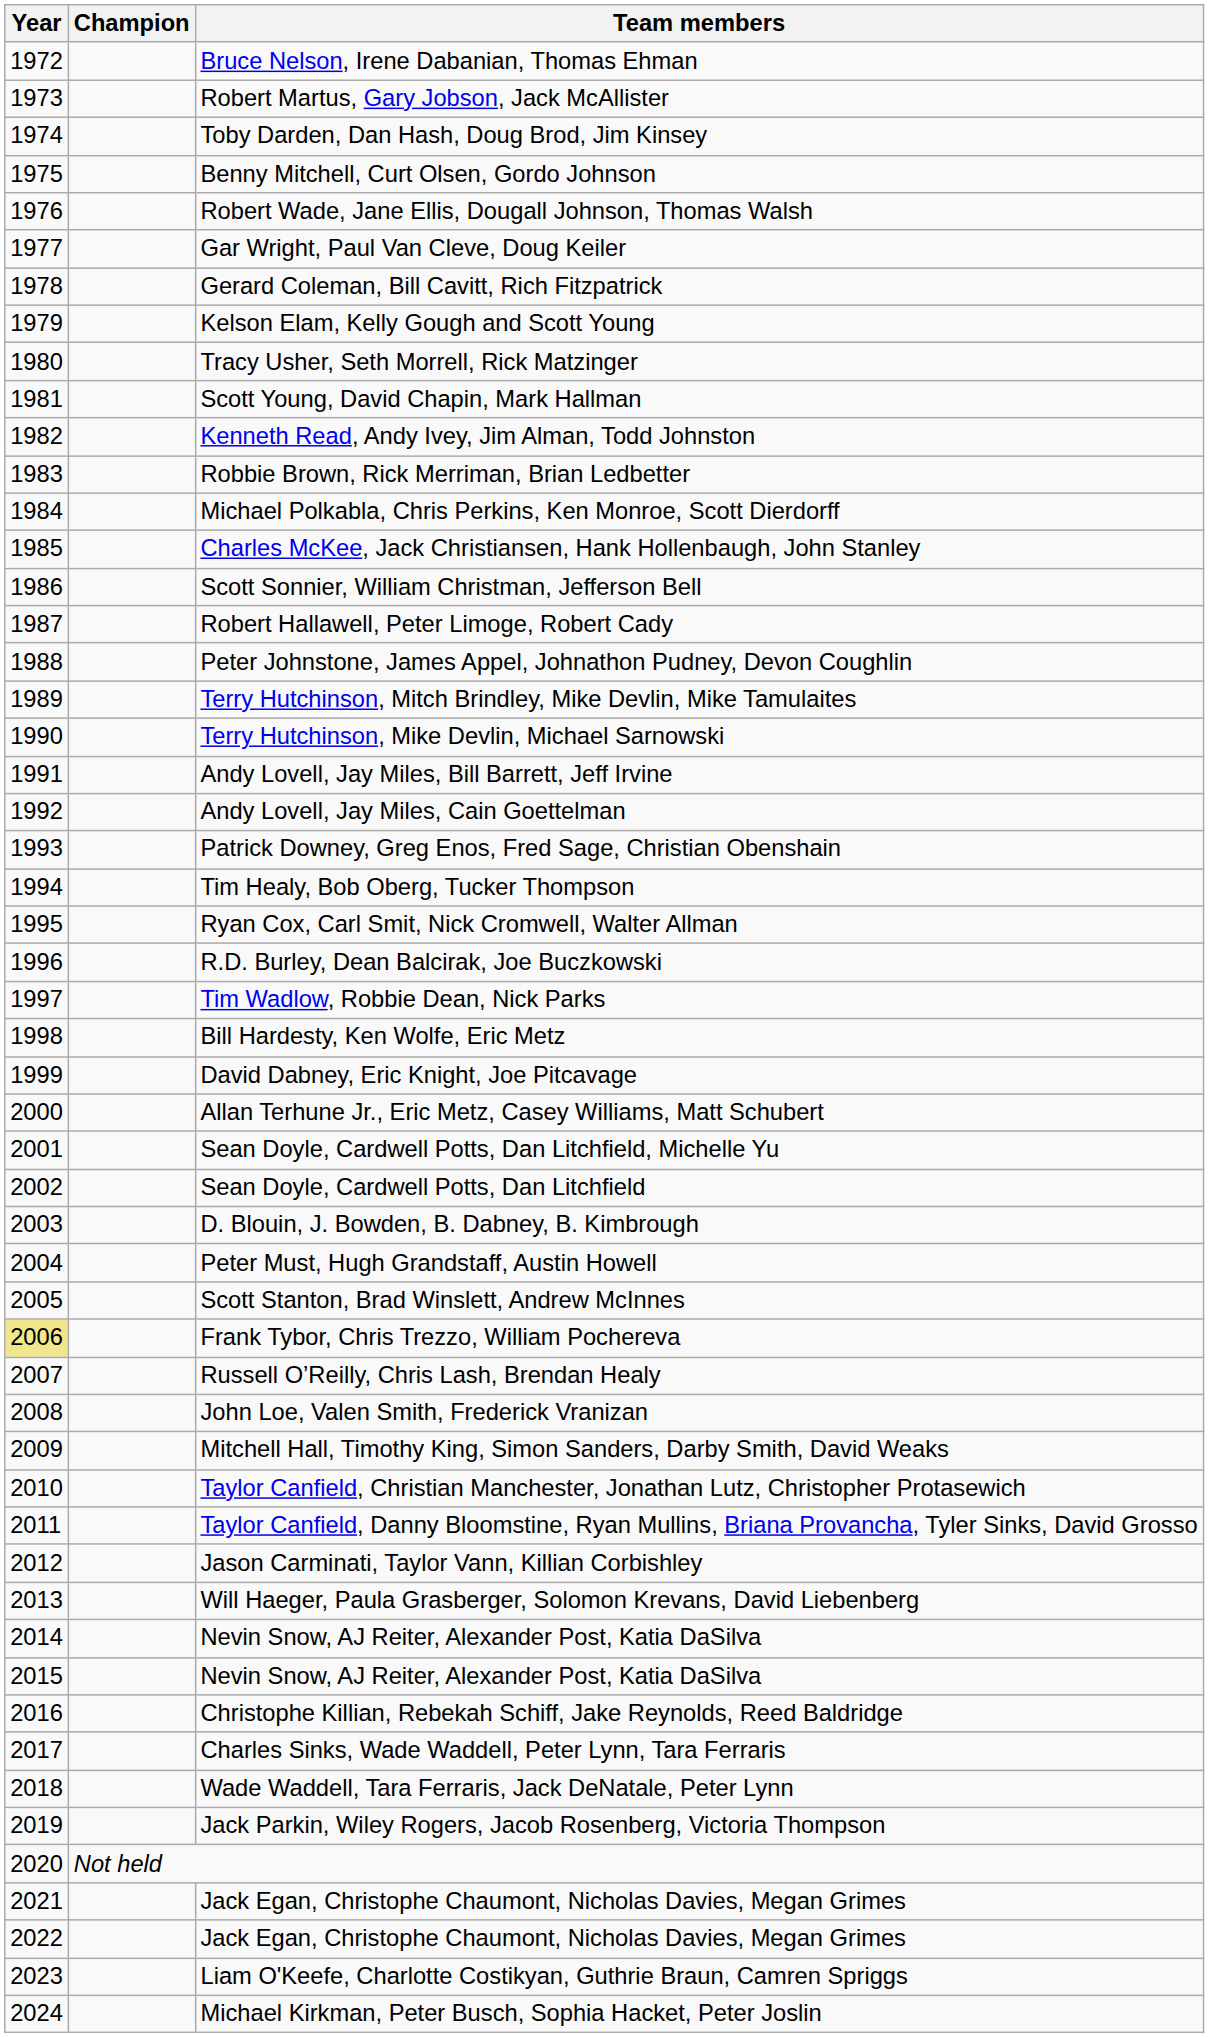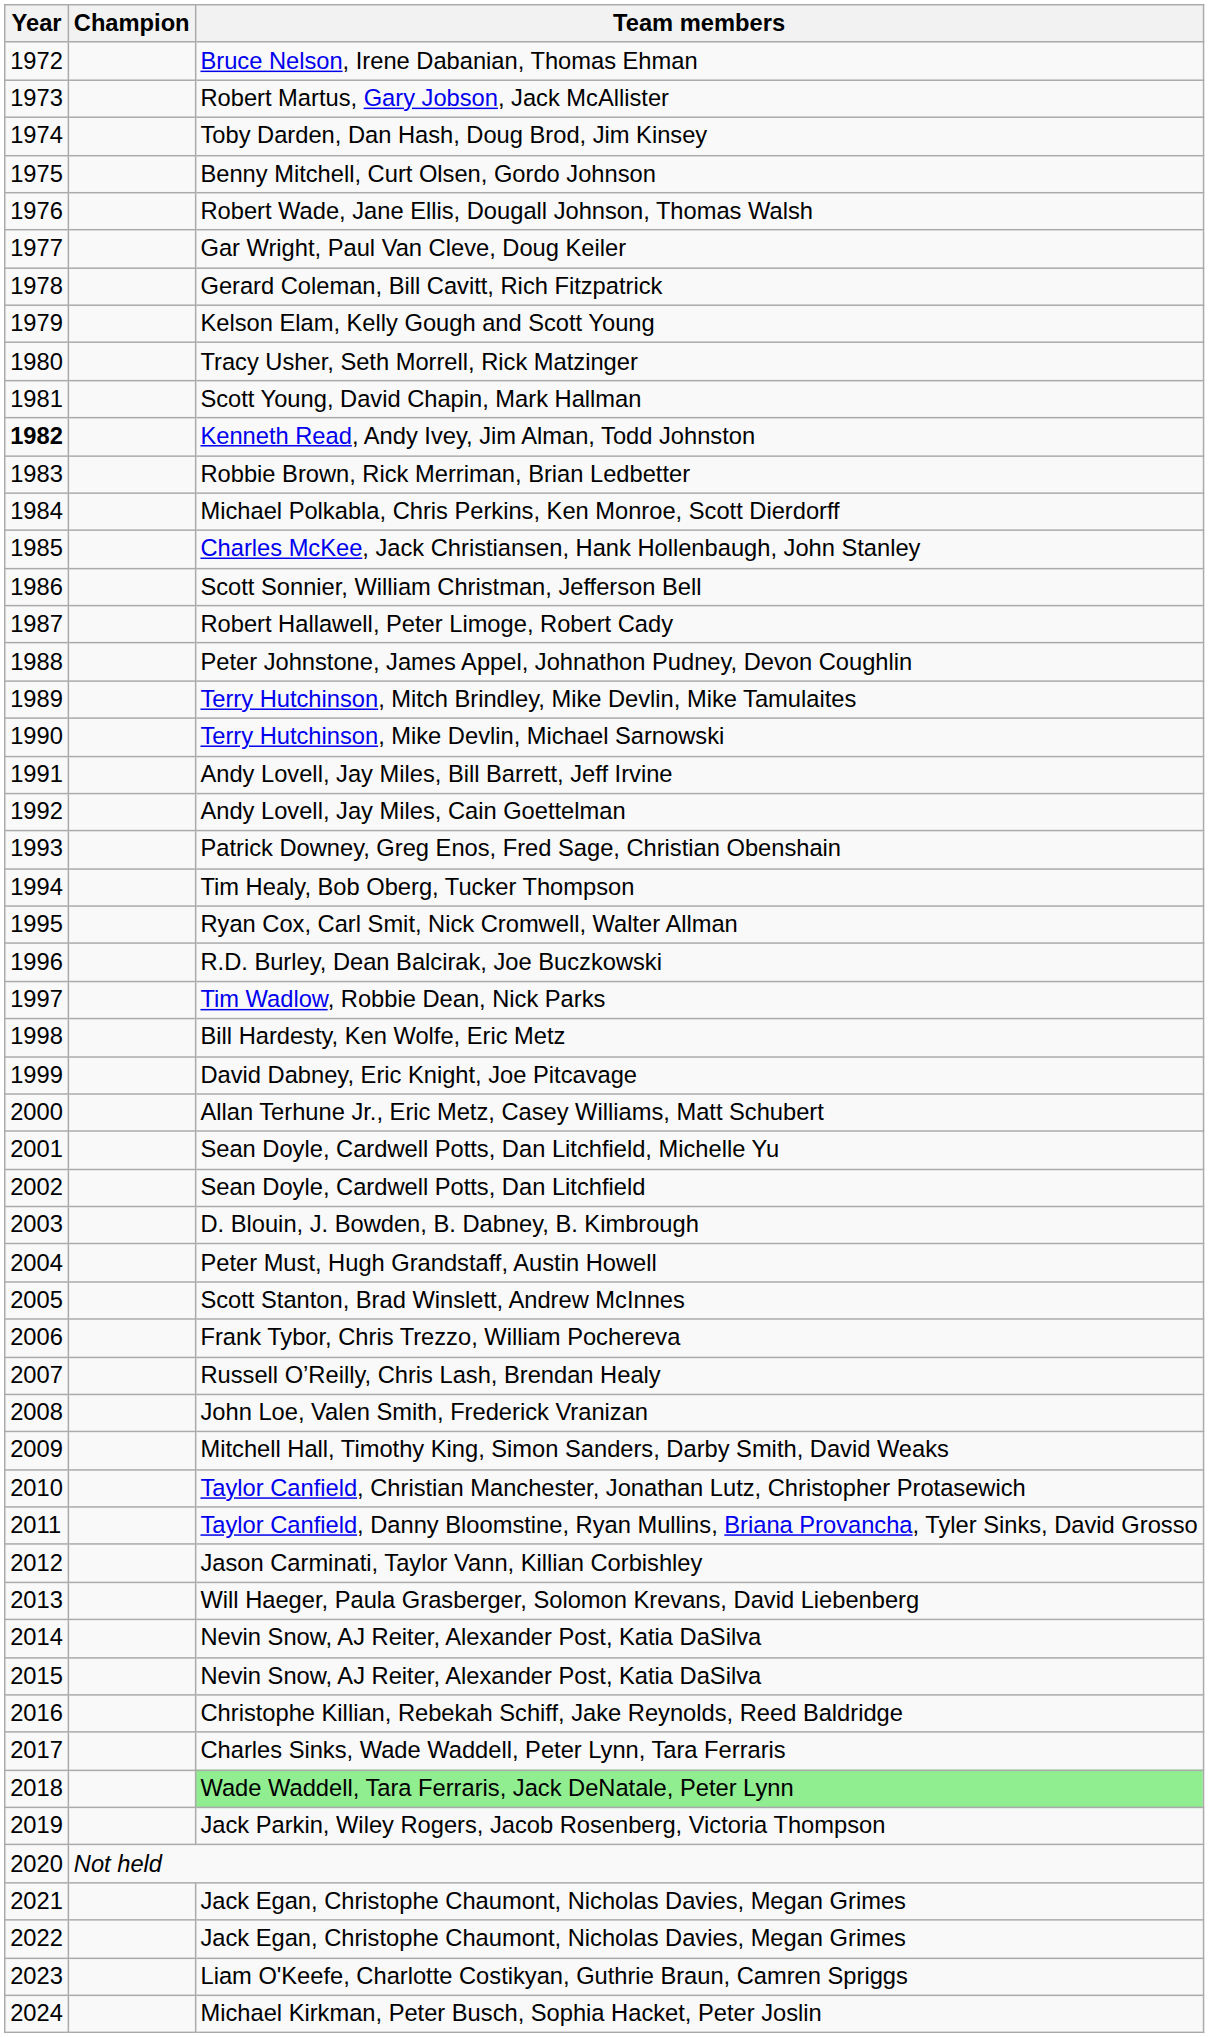(37, 436) normal -> (37, 436) bold
(37, 1337) khaki background -> (37, 1337) no background
(497, 1788) no background -> (497, 1788) lightgreen background
